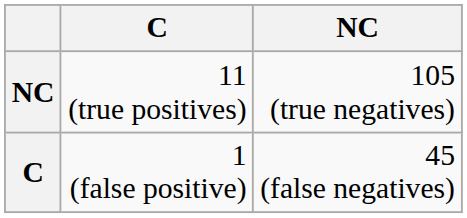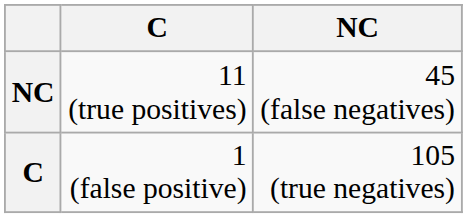(362, 91) 105 (true negatives) -> (358, 91) 45 (false negatives)
(358, 171) 45 (false negatives) -> (362, 171) 105 (true negatives)
